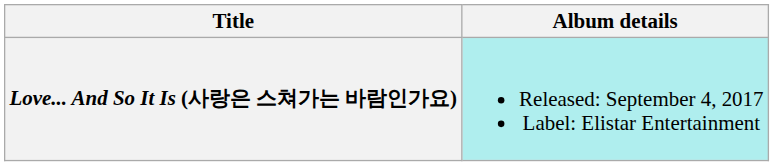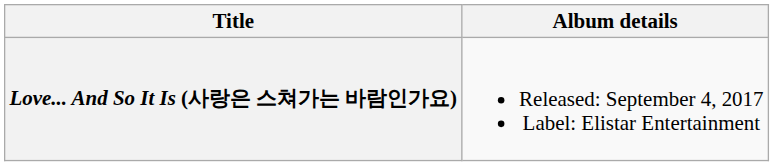(615, 111) paleturquoise background -> (615, 111) no background
